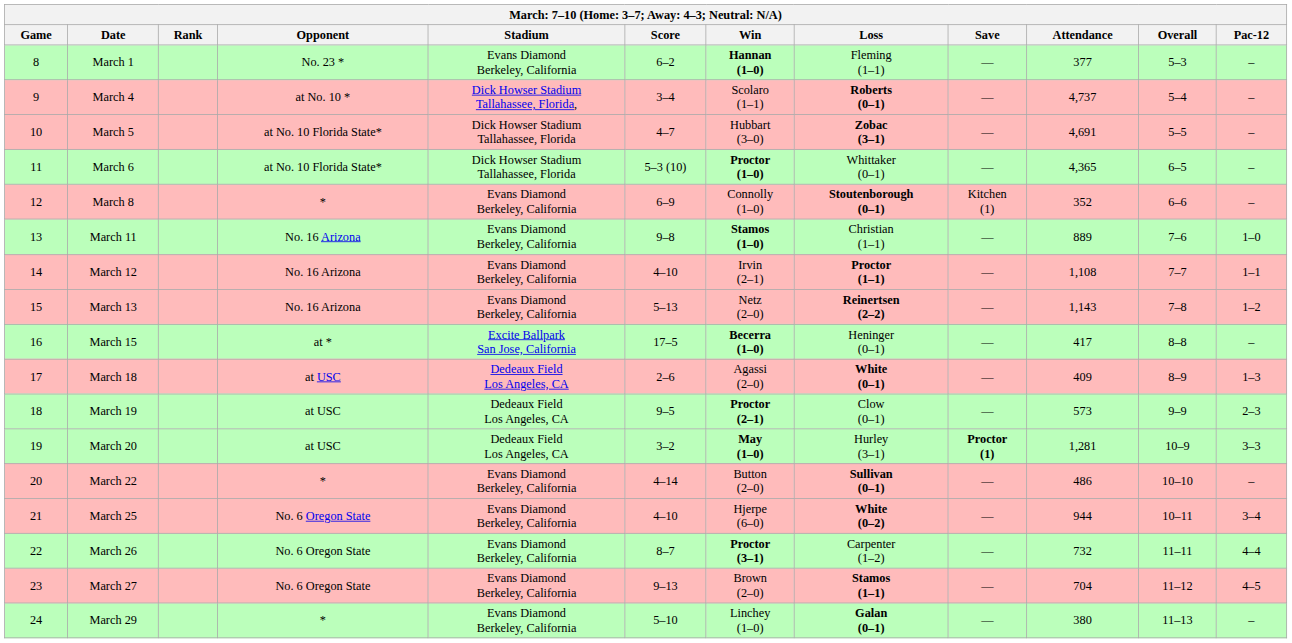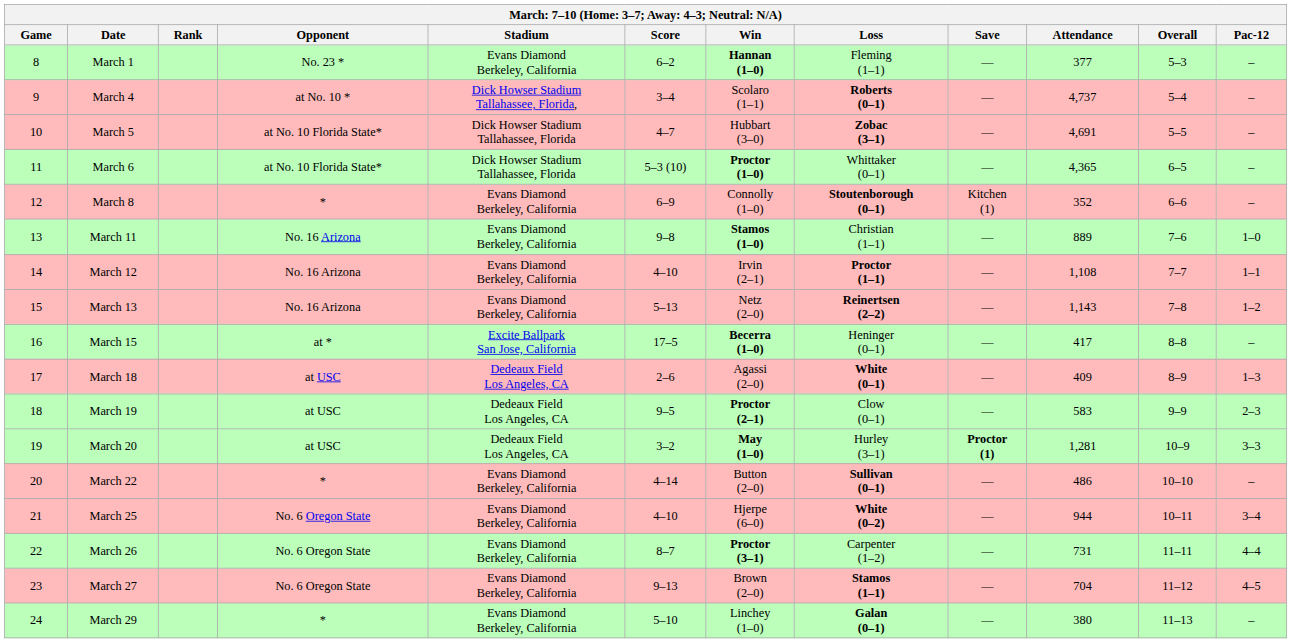(1083, 411) 573 -> (1083, 411) 583
(1083, 550) 732 -> (1083, 550) 731
